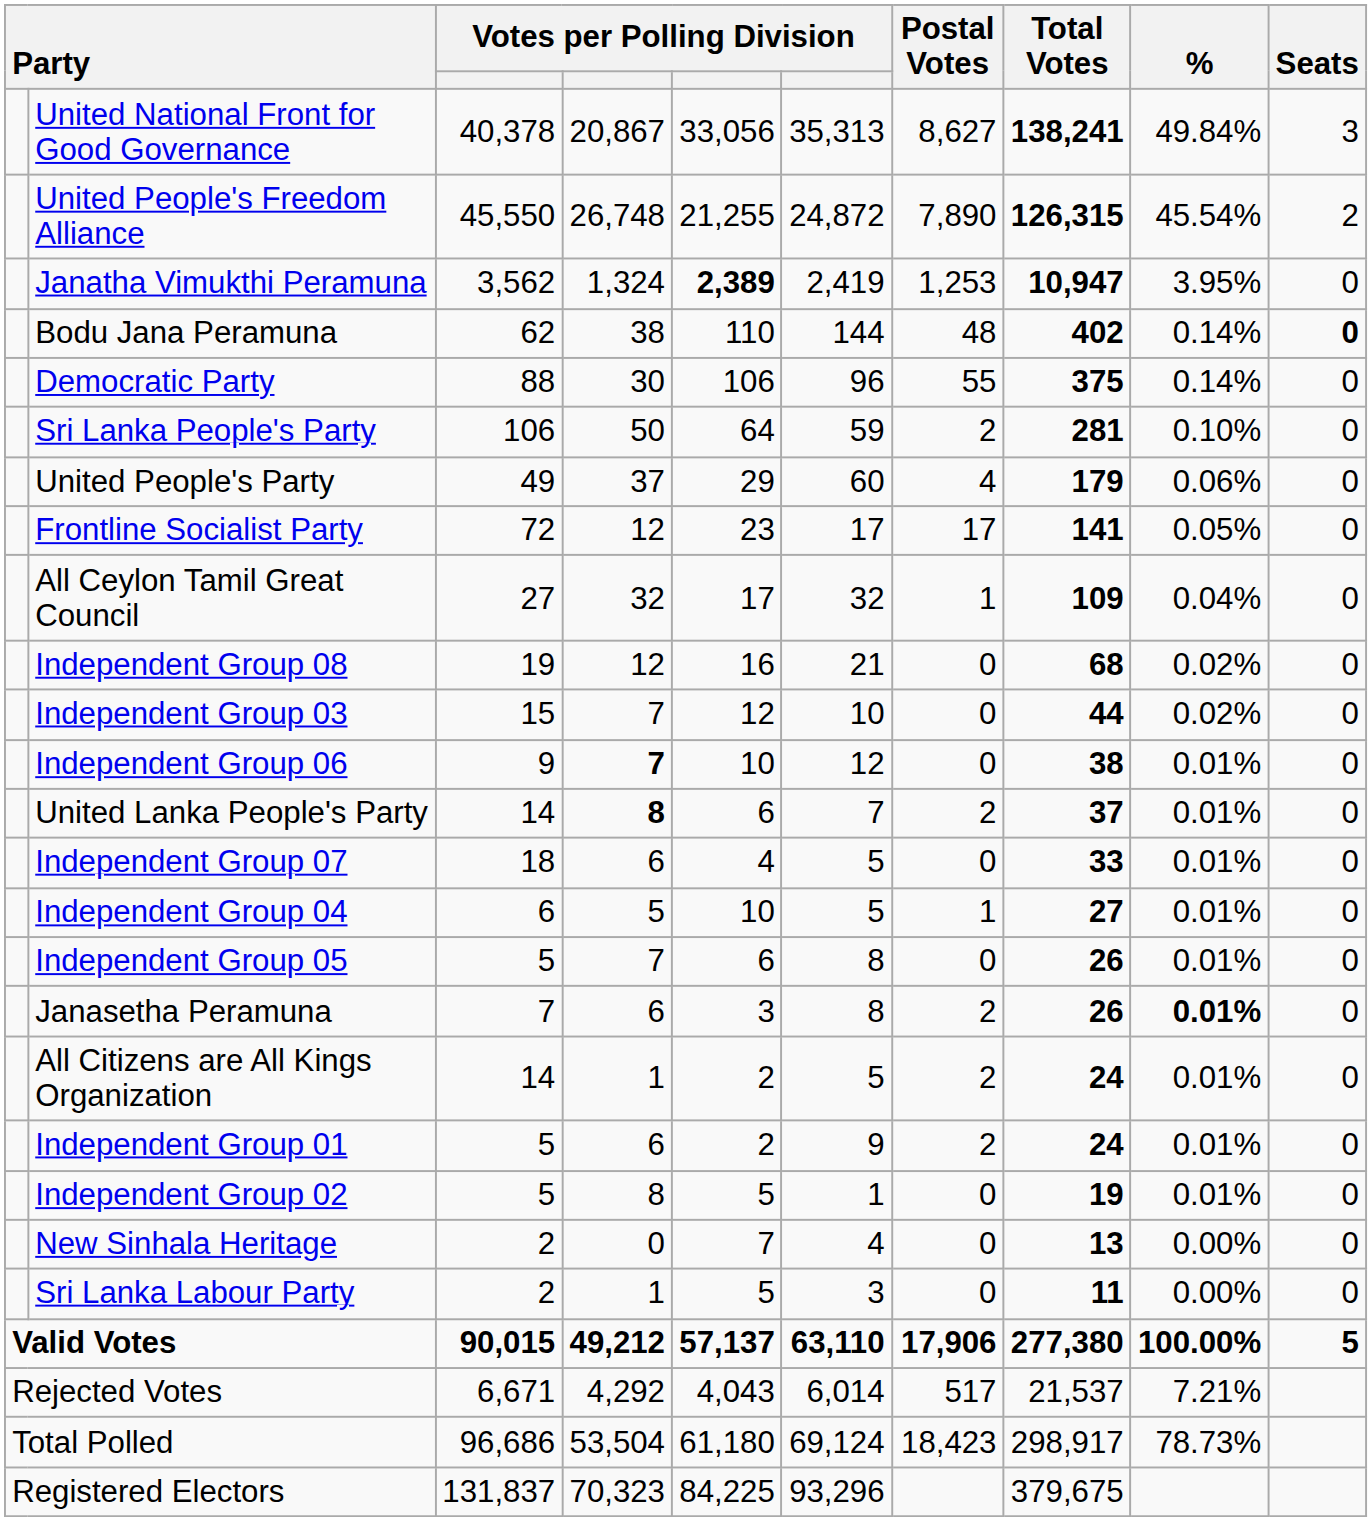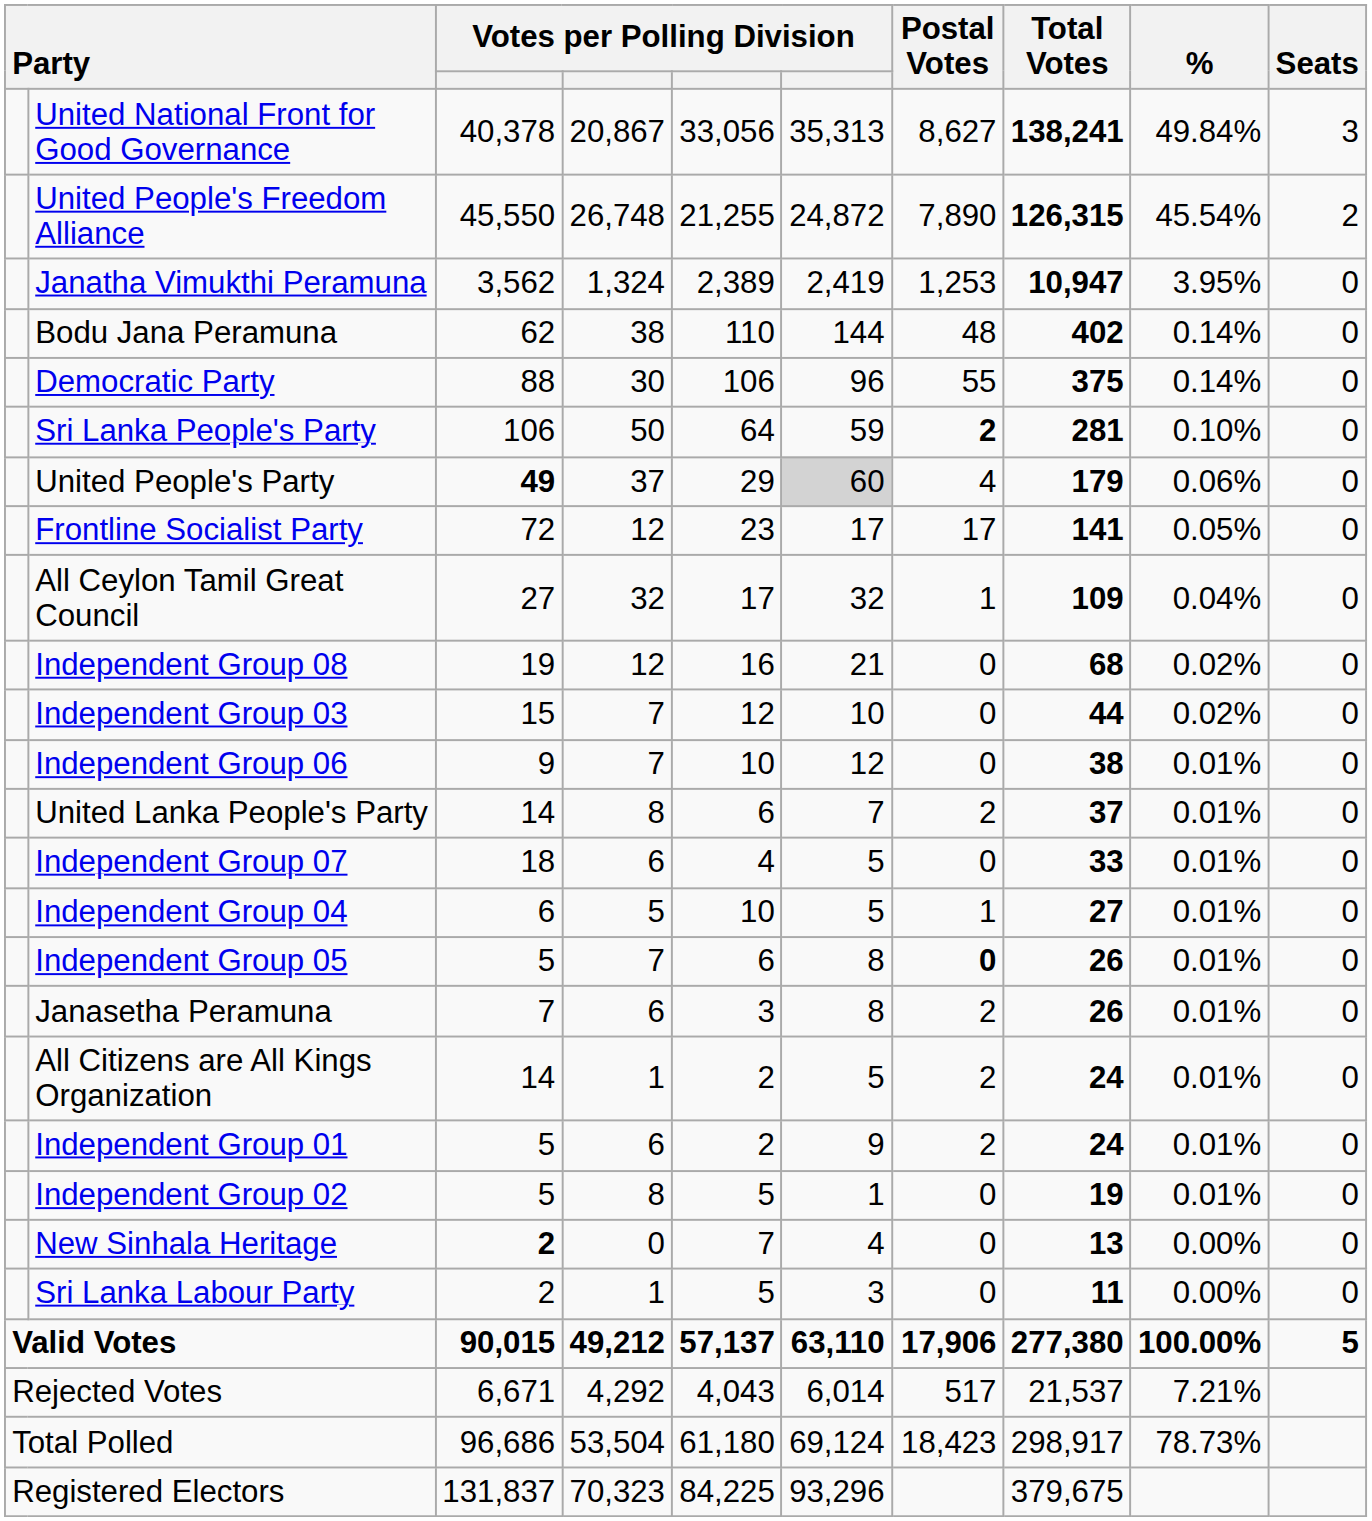(736, 282) bold -> (736, 282) normal
(1350, 332) bold -> (1350, 332) normal
(988, 431) normal -> (988, 431) bold
(538, 480) normal -> (538, 480) bold
(867, 480) no background -> (867, 480) lightgrey background
(656, 763) bold -> (656, 763) normal
(656, 812) bold -> (656, 812) normal
(988, 961) normal -> (988, 961) bold
(1217, 1010) bold -> (1217, 1010) normal
(546, 1243) normal -> (546, 1243) bold
